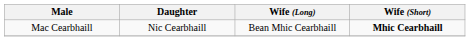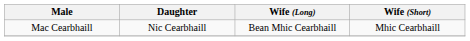(408, 28) bold -> (408, 28) normal
